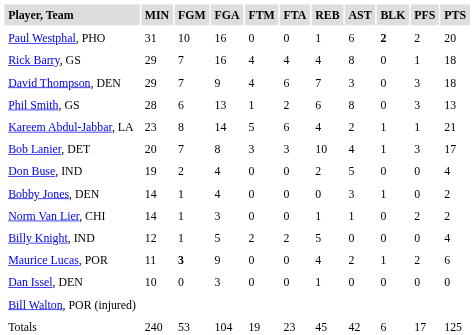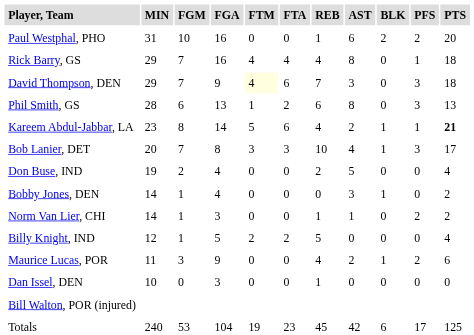(383, 38) bold -> (383, 38) normal
(251, 83) no background -> (251, 83) lightyellow background
(450, 127) normal -> (450, 127) bold
(181, 260) bold -> (181, 260) normal
